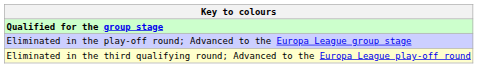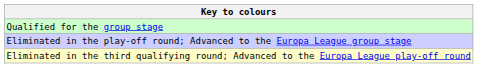(85, 26) bold -> (85, 26) normal
